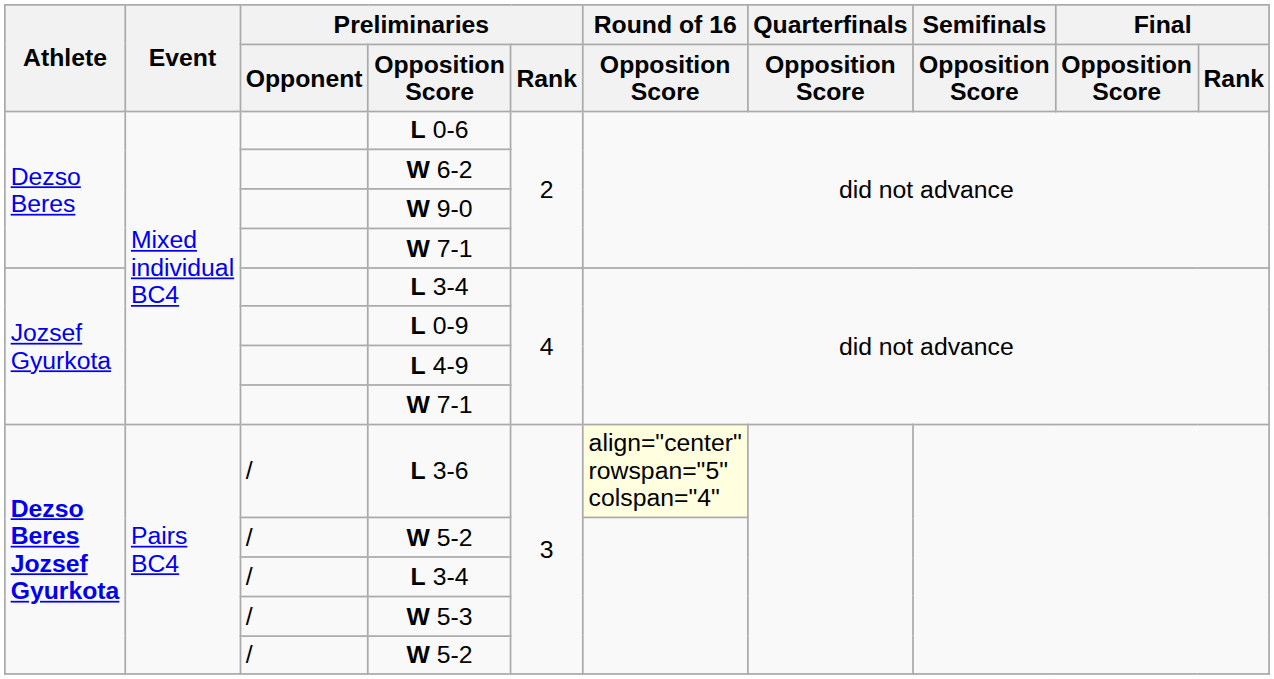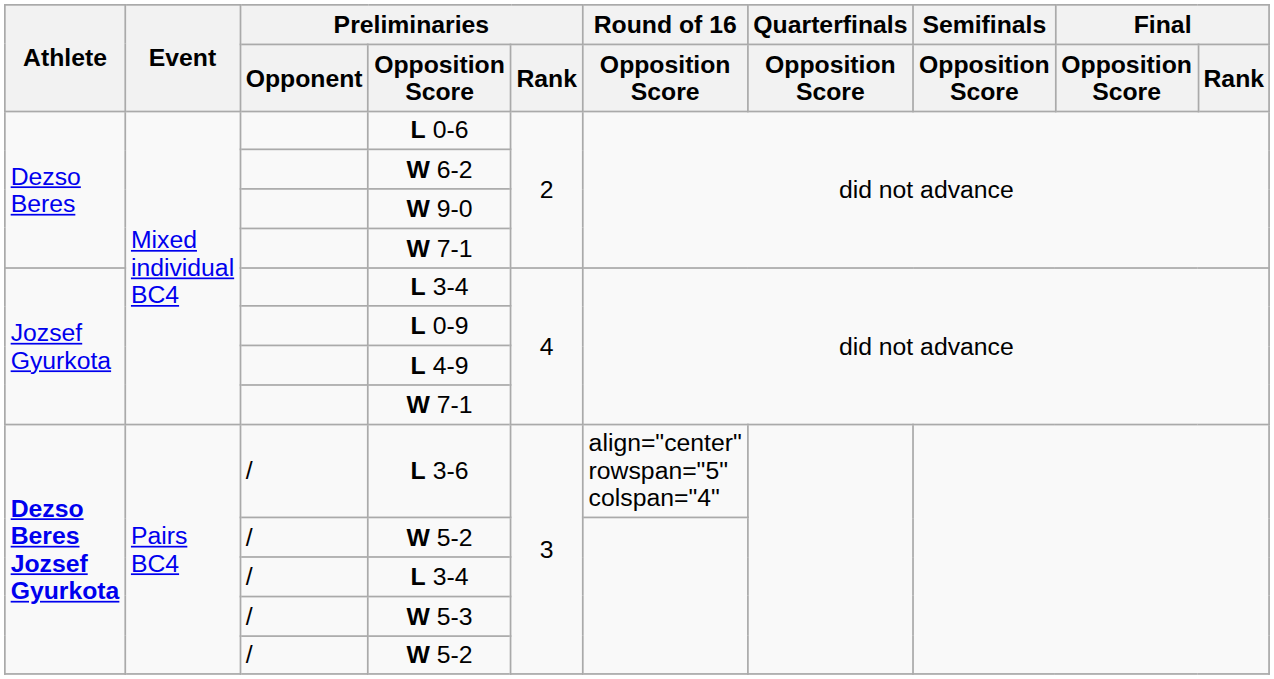(665, 471) lightyellow background -> (665, 471) no background
